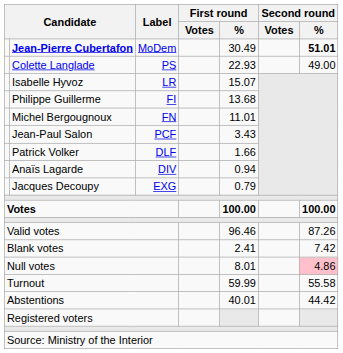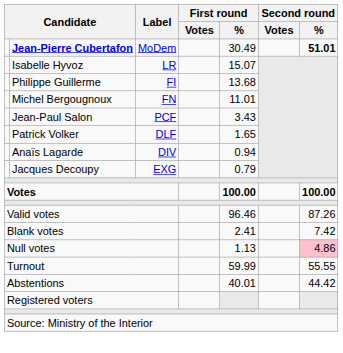- row: (53, 65)
(245, 152) 1.66 -> (245, 134) 1.65
(245, 266) 8.01 -> (245, 249) 1.13
(322, 283) 55.58 -> (322, 266) 55.55
